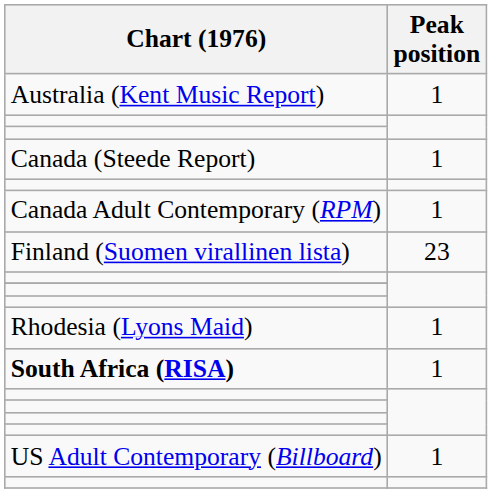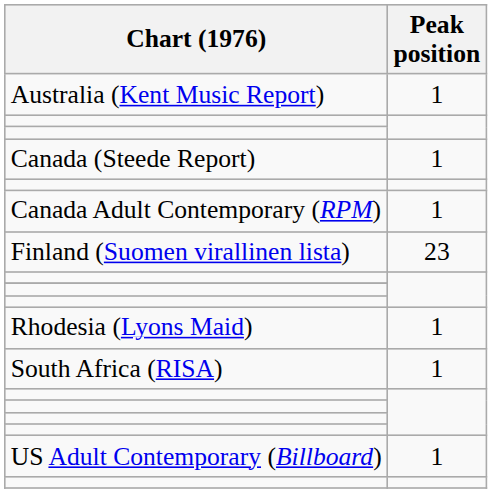(122, 368) bold -> (117, 368) normal
